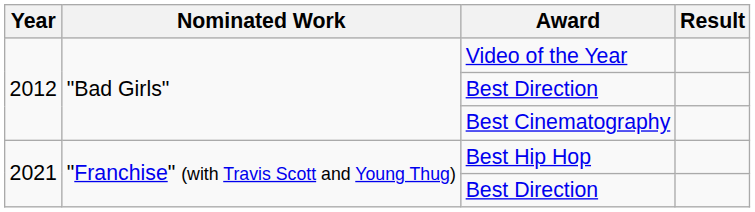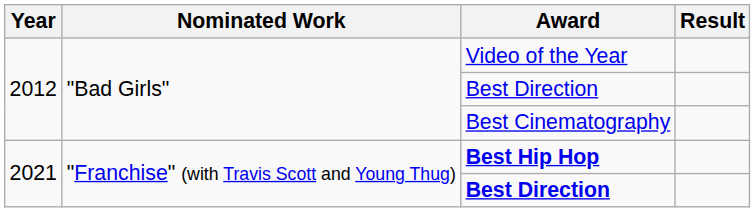(528, 156) normal -> (532, 156) bold
(532, 190) normal -> (538, 190) bold
